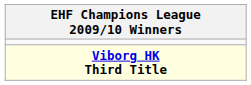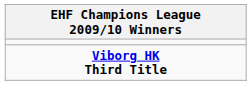(126, 63) lightyellow background -> (126, 63) no background
